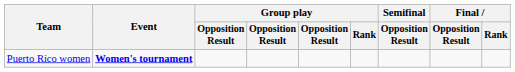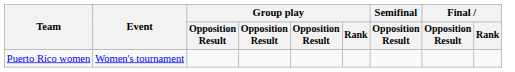(144, 58) bold -> (140, 58) normal
